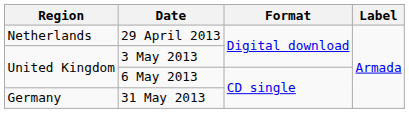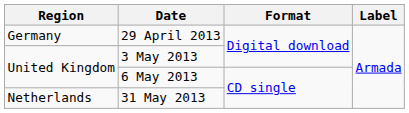(50, 36) Netherlands -> (34, 36) Germany
(34, 98) Germany -> (50, 98) Netherlands
